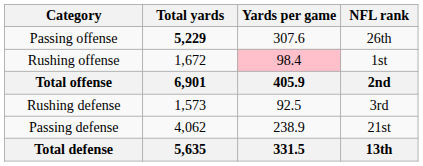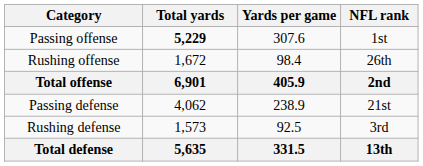(379, 37) 26th -> (379, 37) 1st
(289, 60) pink background -> (289, 60) no background
(379, 60) 1st -> (379, 60) 26th
rows swapped: (74, 127) <-> (74, 104)
